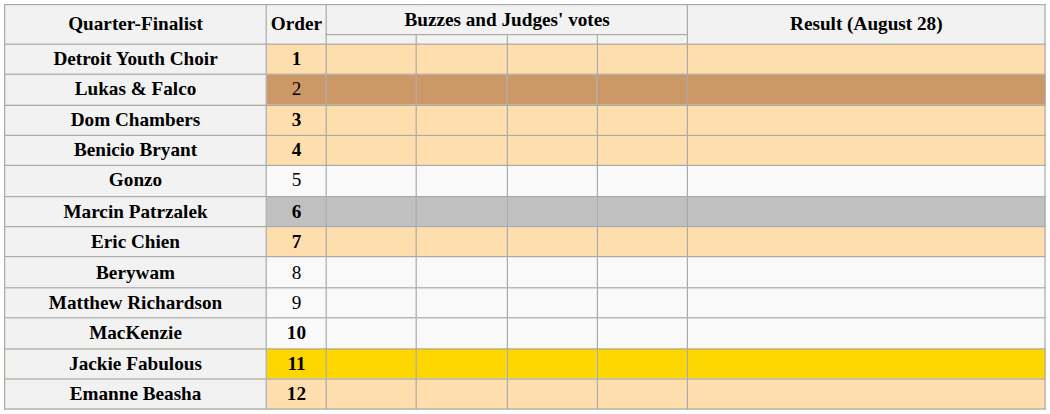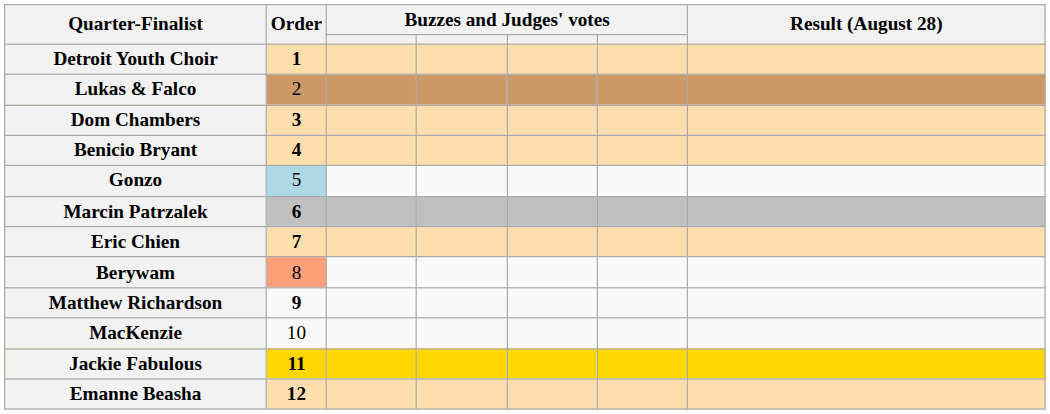(296, 180) no background -> (296, 180) lightblue background
(296, 272) no background -> (296, 272) lightsalmon background
(296, 302) normal -> (296, 302) bold
(296, 333) bold -> (296, 333) normal
